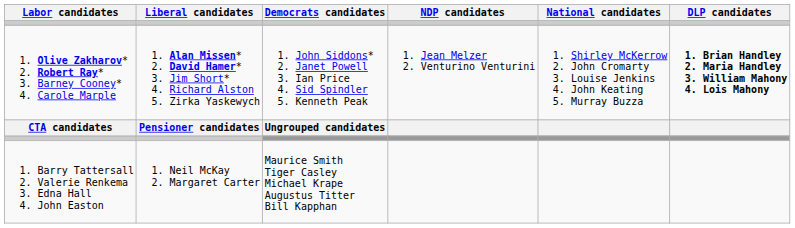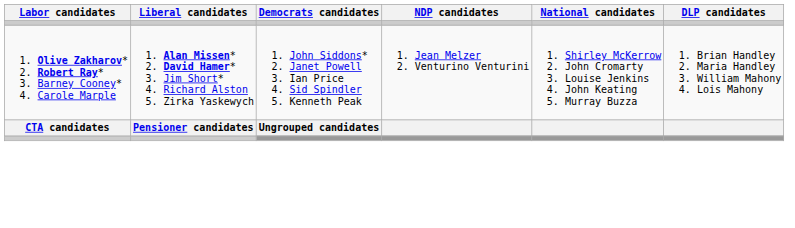(730, 73) bold -> (724, 73) normal
- row: (70, 188)
